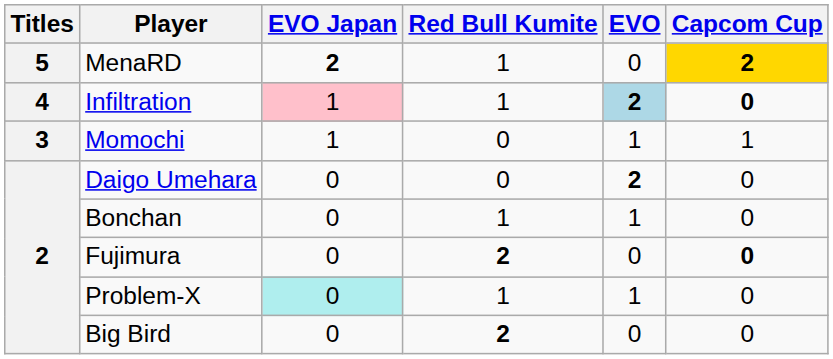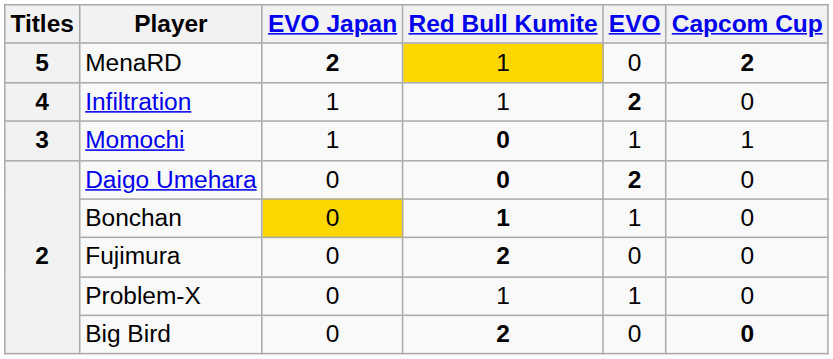(503, 62) no background -> (503, 62) gold background
(747, 62) gold background -> (747, 62) no background
(333, 101) pink background -> (333, 101) no background
(635, 101) lightblue background -> (635, 101) no background
(747, 101) bold -> (747, 101) normal
(503, 140) normal -> (503, 140) bold
(503, 179) normal -> (503, 179) bold
(333, 218) no background -> (333, 218) gold background
(503, 218) normal -> (503, 218) bold
(747, 256) bold -> (747, 256) normal
(333, 295) paleturquoise background -> (333, 295) no background
(747, 334) normal -> (747, 334) bold
